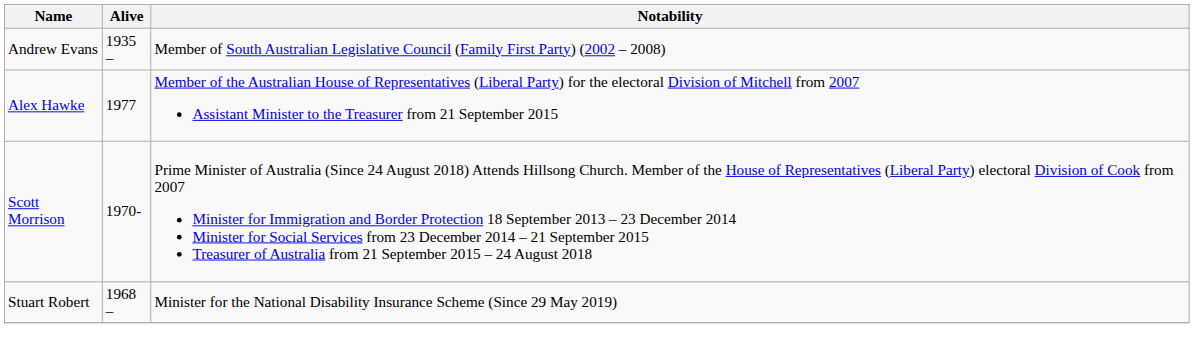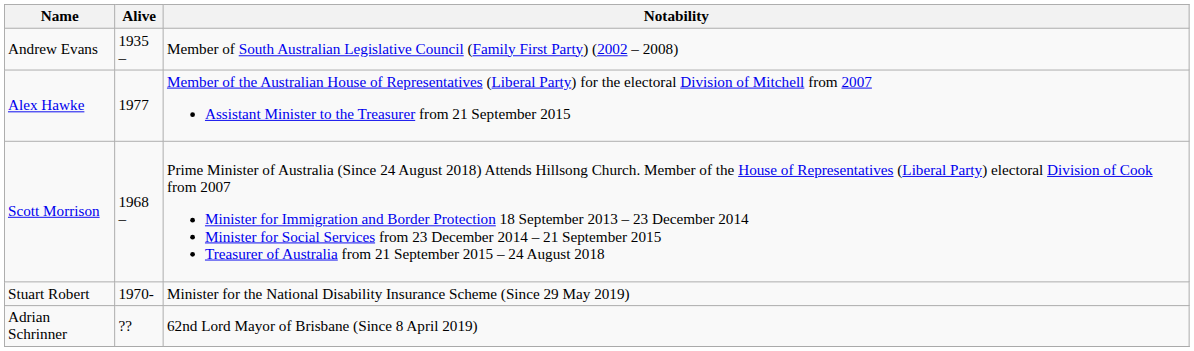(124, 211) 1970- -> (134, 211) 1968 –
(121, 302) 1968 – -> (136, 293) 1970-
+ row: (38, 326)
